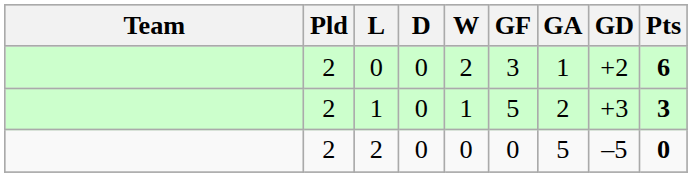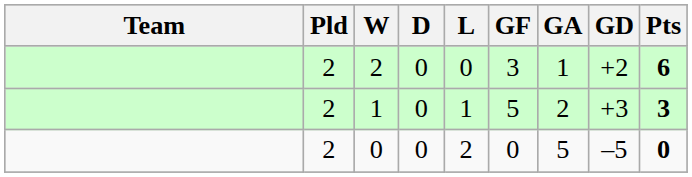columns swapped: (466, 25) <-> (376, 25)
